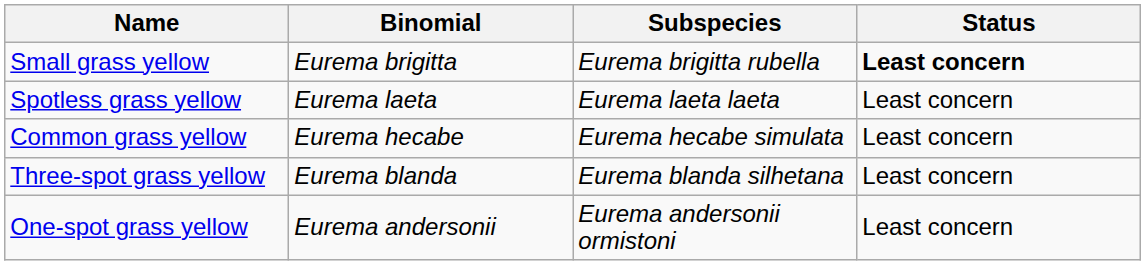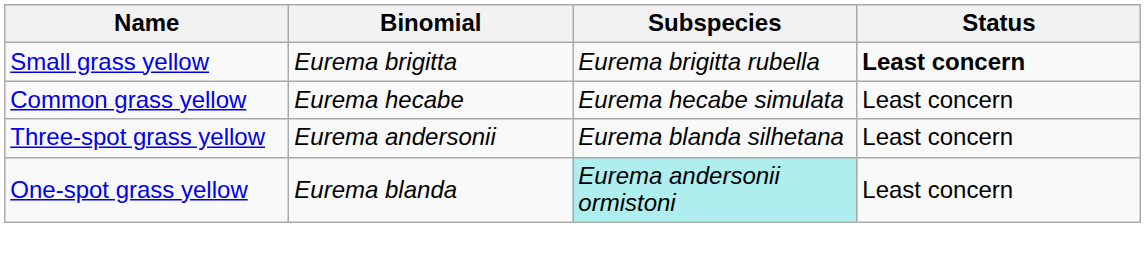- row: (126, 99)
(376, 175) Eurema blanda -> (395, 137) Eurema andersonii
(395, 227) Eurema andersonii -> (376, 189) Eurema blanda
(679, 227) no background -> (679, 189) paleturquoise background
